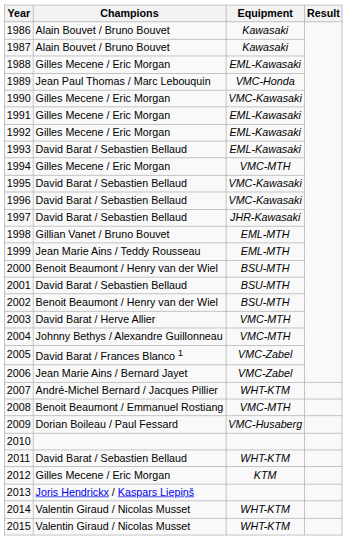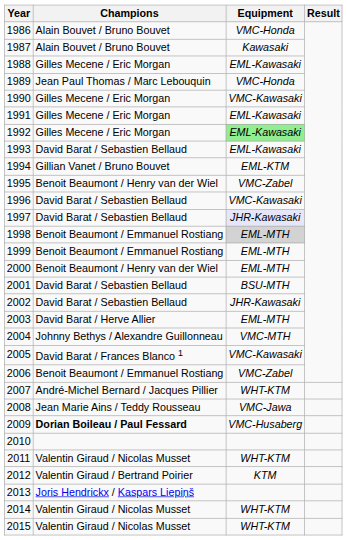(265, 30) Kawasaki -> (265, 30) VMC-Honda
(265, 132) no background -> (265, 132) lightgreen background
(103, 166) Gilles Mecene / Eric Morgan -> (103, 166) Gillian Vanet / Bruno Bouvet
(265, 166) VMC-MTH -> (265, 166) EML-KTM
(111, 183) David Barat / Sebastien Bellaud -> (127, 183) Benoit Beaumont / Henry van der Wiel
(265, 183) VMC-Kawasaki -> (265, 183) VMC-Zabel
(265, 217) no background -> (265, 217) lavender background
(103, 234) Gillian Vanet / Bruno Bouvet -> (129, 234) Benoit Beaumont / Emmanuel Rostiang
(265, 234) no background -> (265, 234) lightgrey background
(118, 251) Jean Marie Ains / Teddy Rousseau -> (129, 251) Benoit Beaumont / Emmanuel Rostiang
(265, 268) BSU-MTH -> (265, 268) EML-MTH
(127, 302) Benoit Beaumont / Henry van der Wiel -> (111, 302) David Barat / Sebastien Bellaud
(265, 302) BSU-MTH -> (265, 302) JHR-Kawasaki
(265, 319) VMC-MTH -> (265, 319) EML-MTH
(265, 355) VMC-Zabel -> (265, 355) VMC-Kawasaki
(112, 373) Jean Marie Ains / Bernard Jayet -> (129, 373) Benoit Beaumont / Emmanuel Rostiang
(129, 407) Benoit Beaumont / Emmanuel Rostiang -> (118, 407) Jean Marie Ains / Teddy Rousseau
(265, 407) VMC-MTH -> (265, 407) VMC-Jawa
(107, 424) normal -> (111, 424) bold
(111, 458) David Barat / Sebastien Bellaud -> (113, 458) Valentin Giraud / Nicolas Musset
(103, 475) Gilles Mecene / Eric Morgan -> (114, 475) Valentin Giraud / Bertrand Poirier
